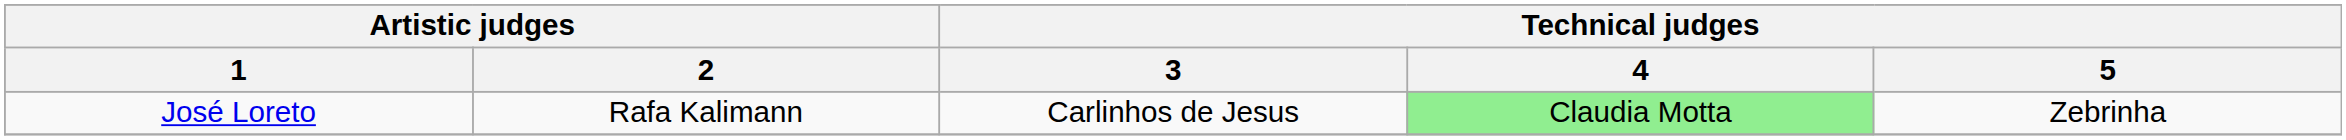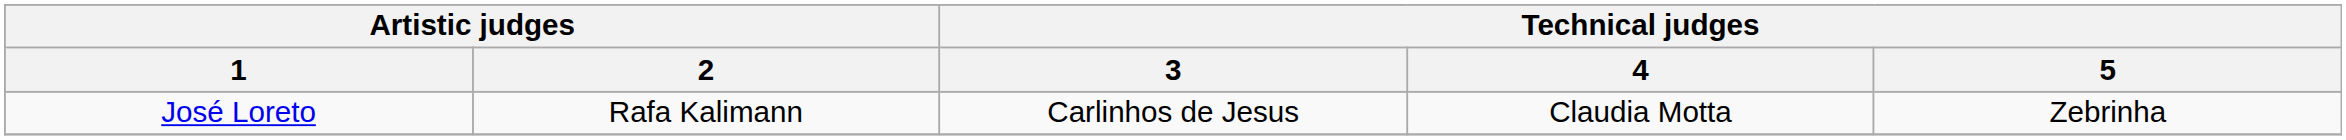(1640, 112) lightgreen background -> (1640, 112) no background
